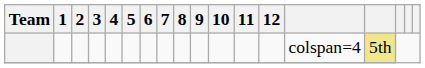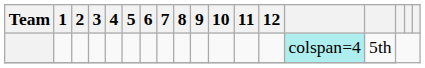(325, 47) no background -> (325, 47) paleturquoise background
(380, 47) khaki background -> (380, 47) no background
